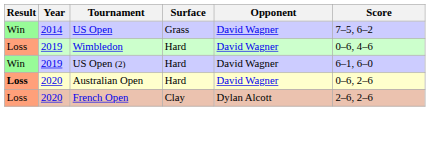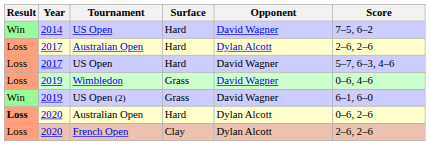(177, 30) Grass -> (175, 30) Hard
+ row: (52, 47)
+ row: (52, 64)
(175, 47) Hard -> (177, 81) Grass
(175, 64) Hard -> (177, 98) Grass
(247, 81) David Wagner -> (244, 115) Dylan Alcott
